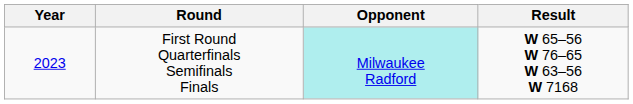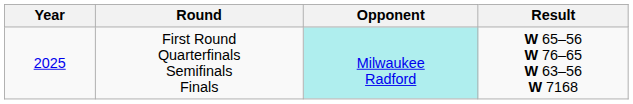(50, 63) 2023 -> (50, 63) 2025
